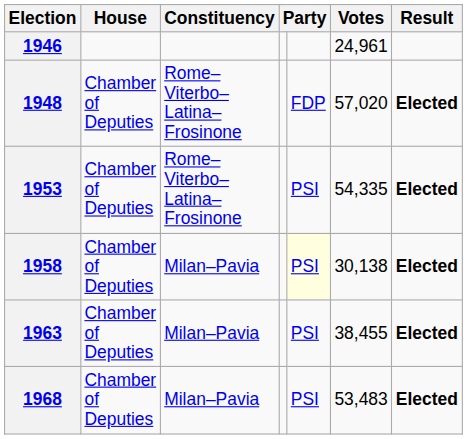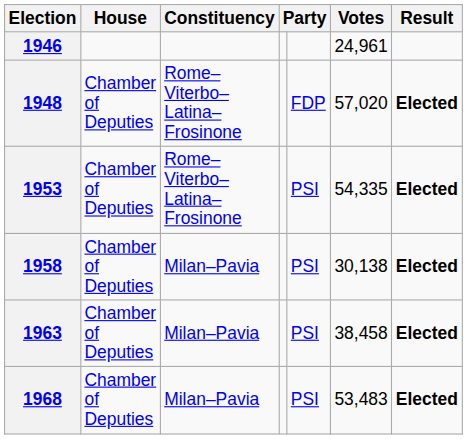(305, 266) lightyellow background -> (305, 266) no background
(361, 333) 38,455 -> (361, 333) 38,458
